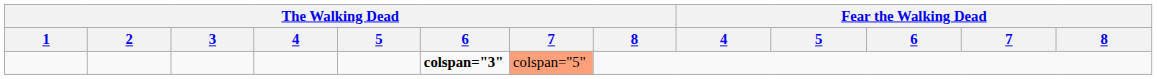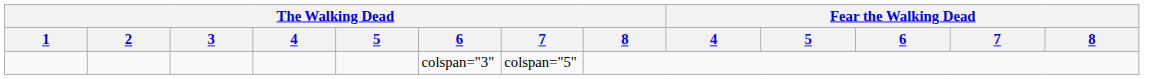(464, 62) bold -> (458, 62) normal
(549, 62) lightsalmon background -> (541, 62) no background
